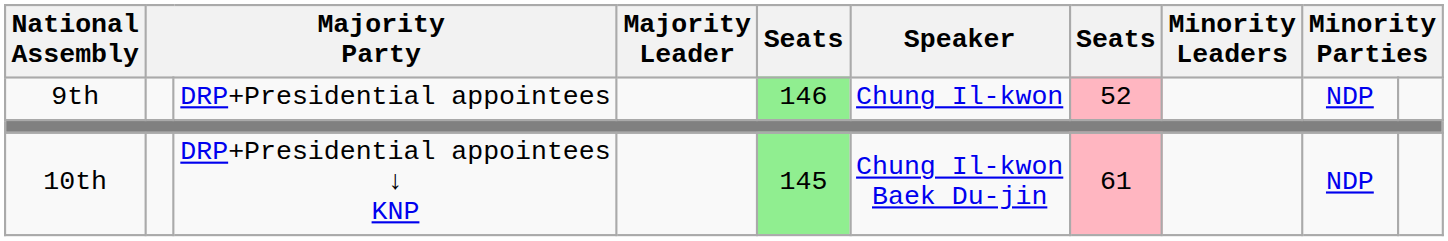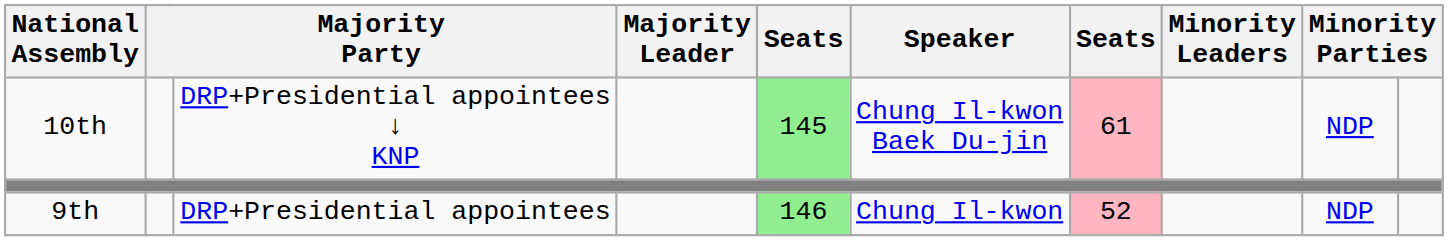rows swapped: (75, 99) <-> (75, 184)
